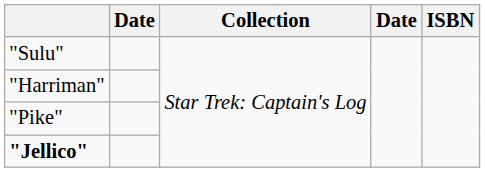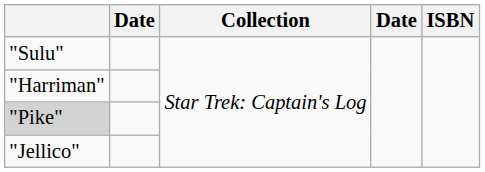(36, 118) no background -> (36, 118) lightgrey background
(49, 150) bold -> (44, 150) normal
